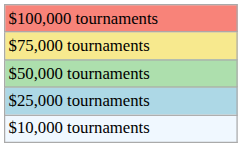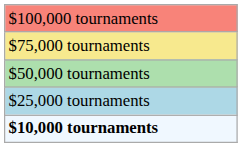(79, 128) normal -> (83, 128) bold
